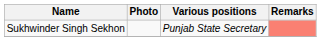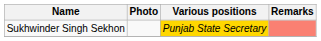(215, 28) no background -> (215, 28) gold background
